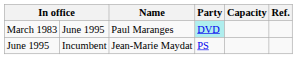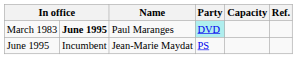(83, 29) normal -> (84, 29) bold
